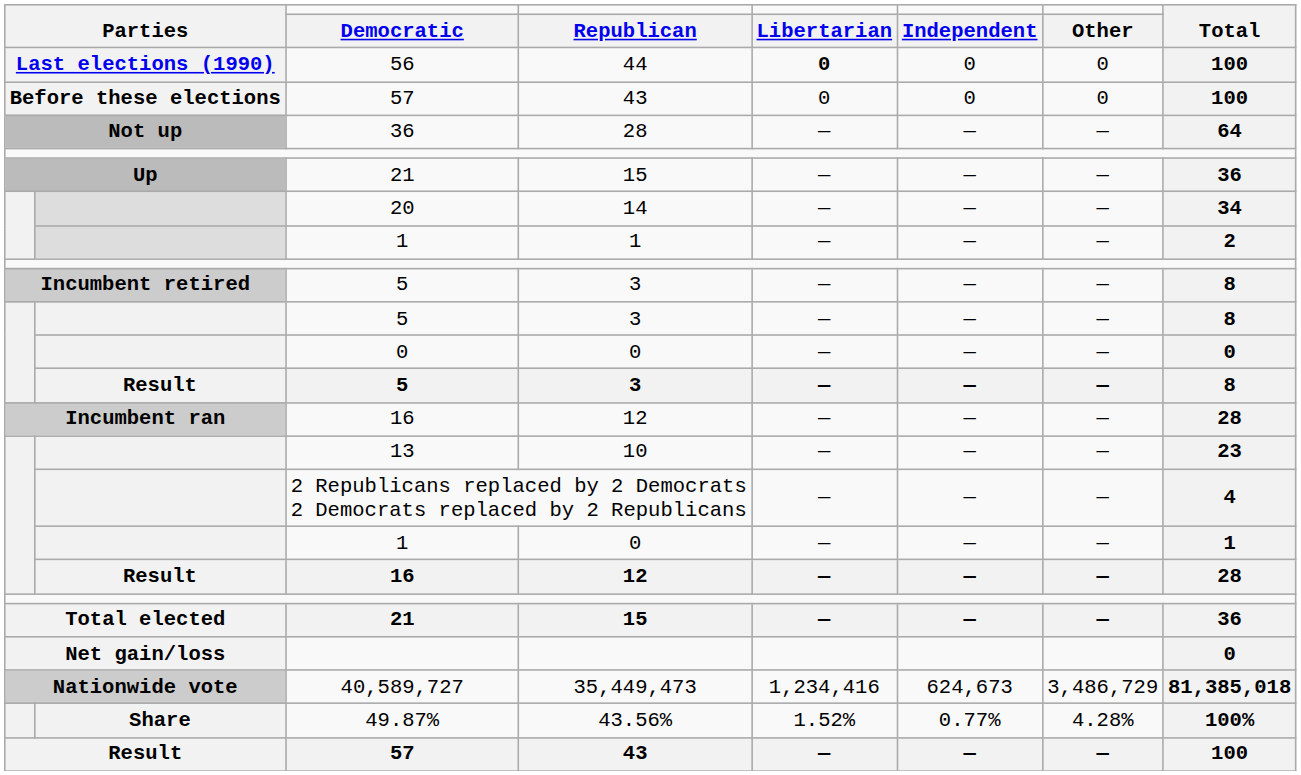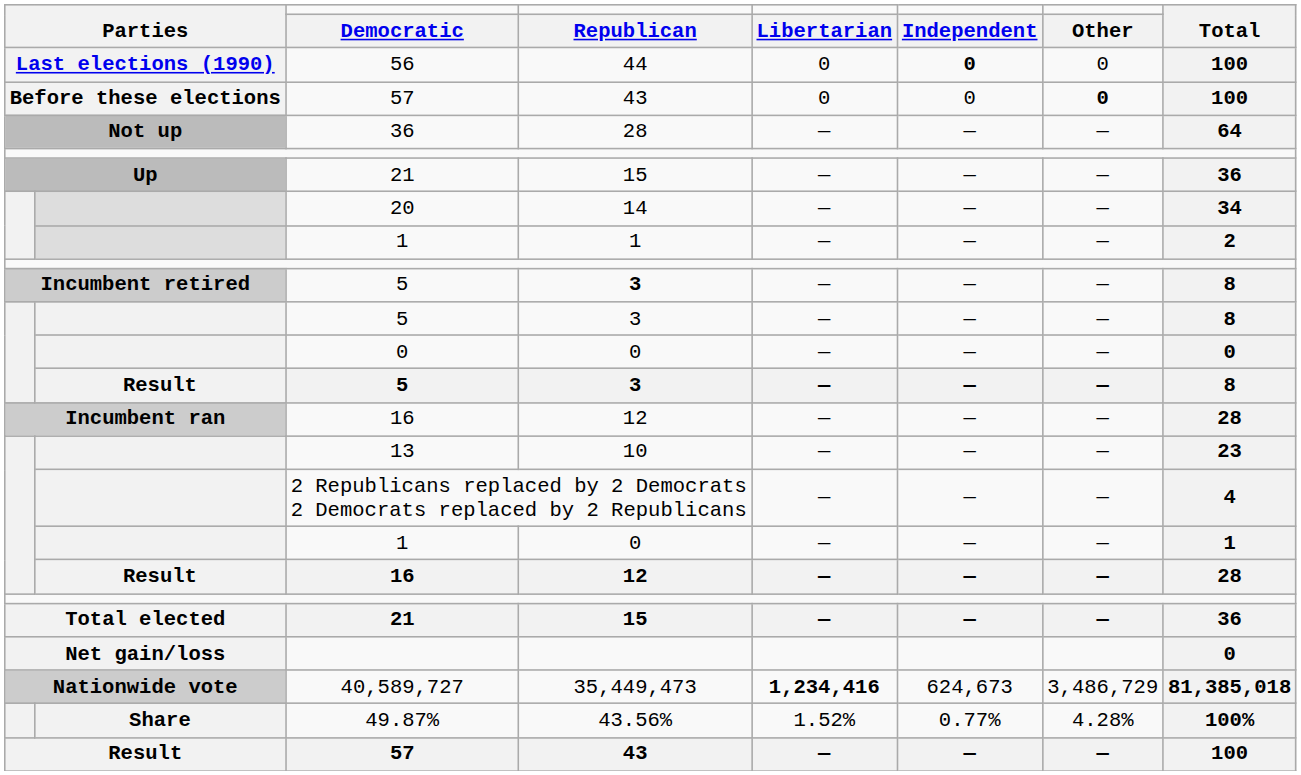(824, 65) bold -> (824, 65) normal
(970, 65) normal -> (970, 65) bold
(1103, 98) normal -> (1103, 98) bold
(635, 285) normal -> (635, 285) bold
(824, 687) normal -> (824, 687) bold
